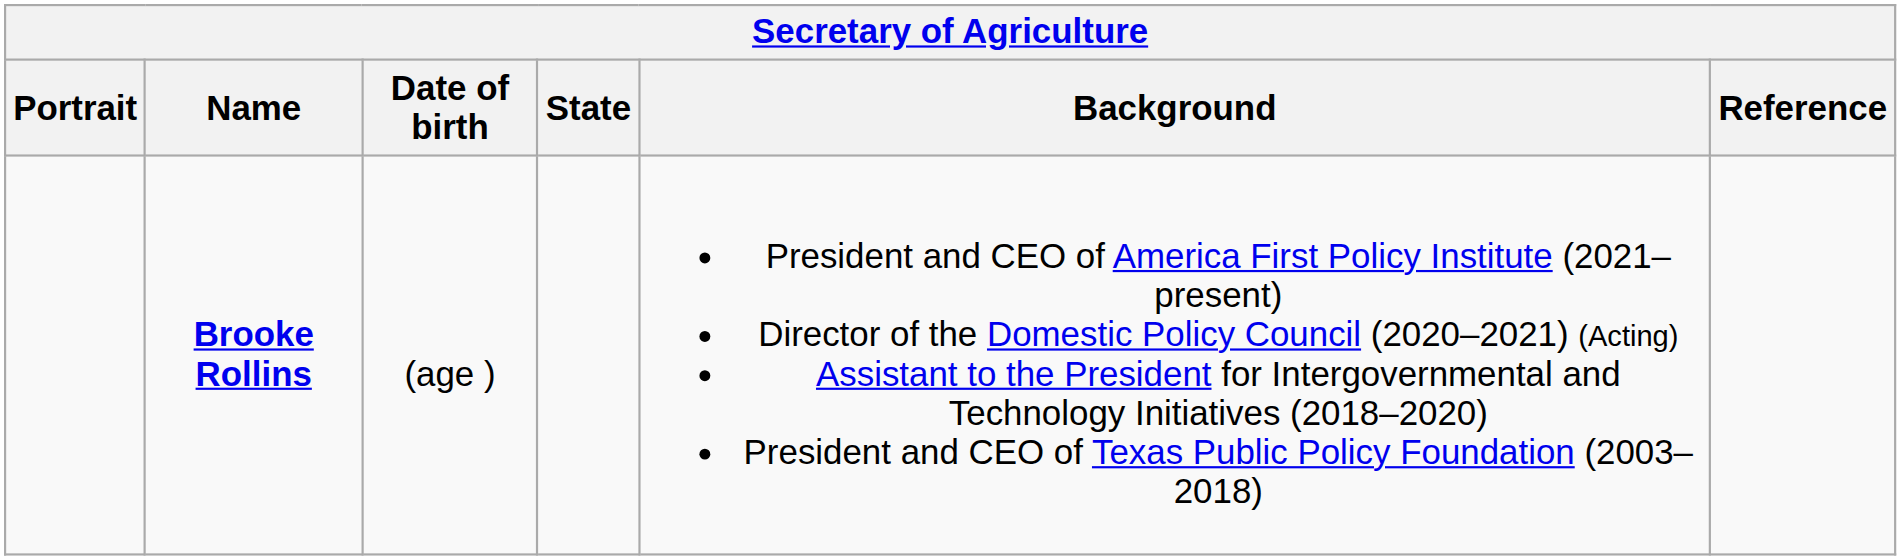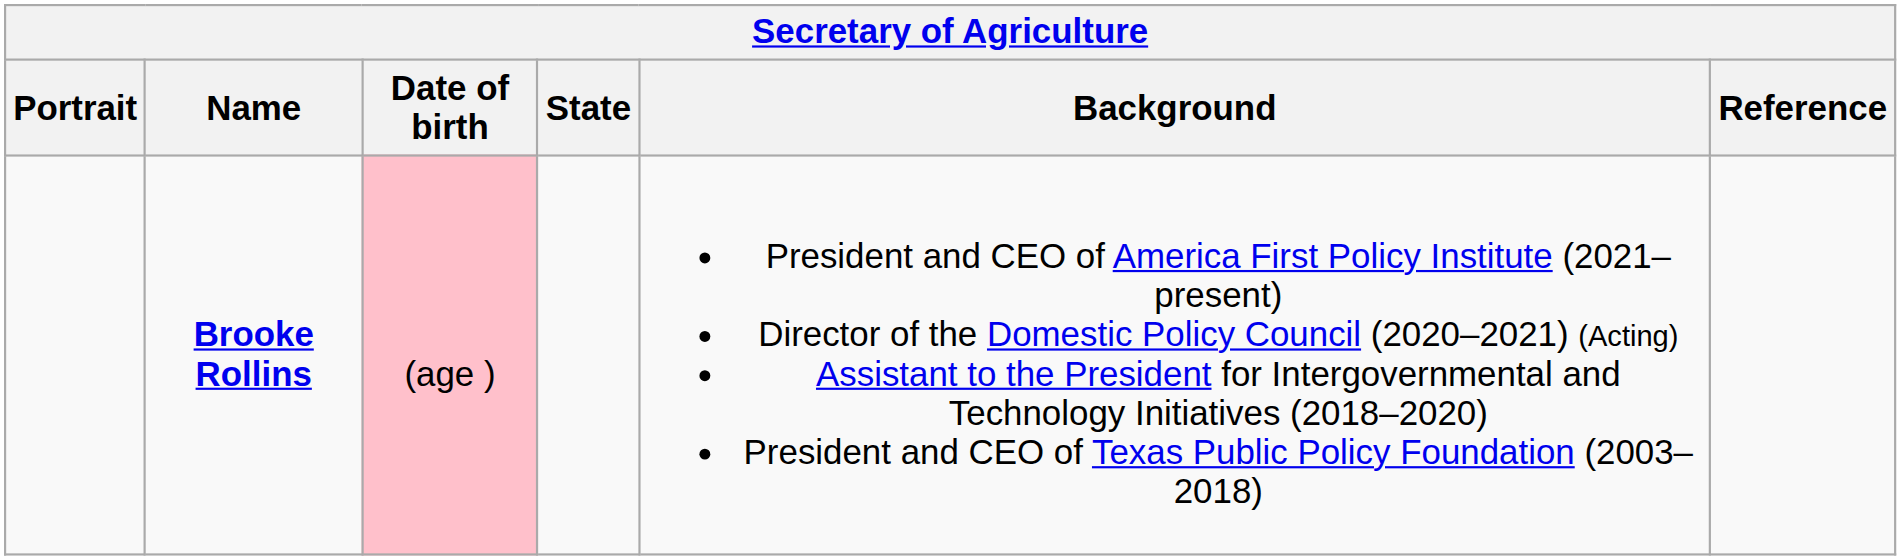(450, 373) no background -> (450, 373) pink background
